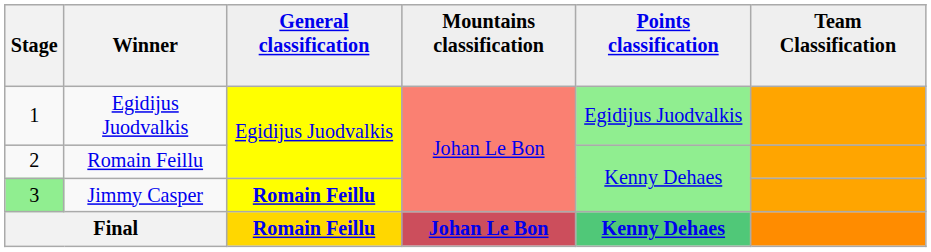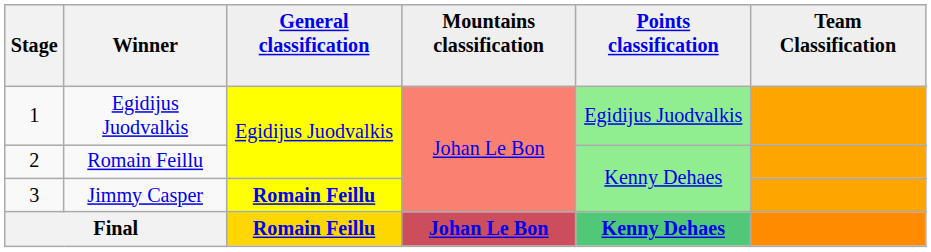(34, 195) lightgreen background -> (34, 195) no background
